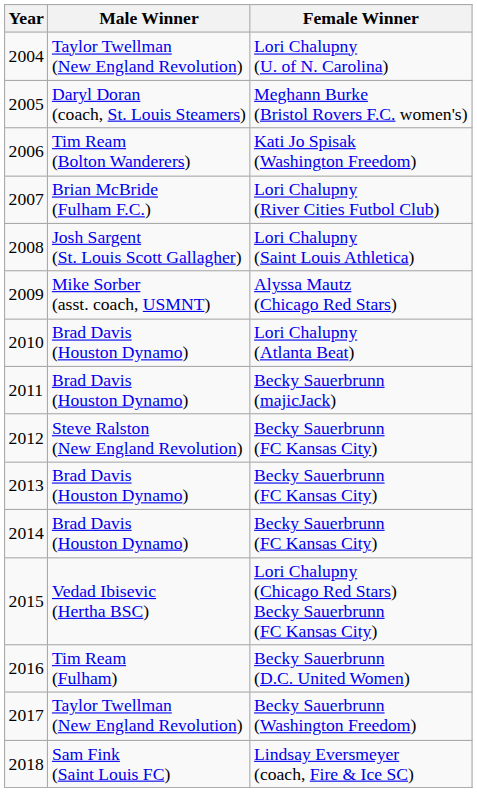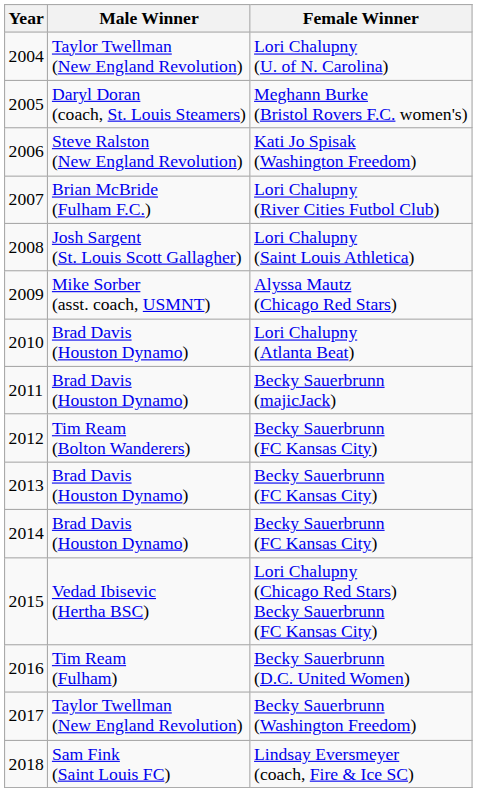(121, 151) Tim Ream (Bolton Wanderers) -> (147, 151) Steve Ralston (New England Revolution)
(147, 437) Steve Ralston (New England Revolution) -> (121, 437) Tim Ream (Bolton Wanderers)
